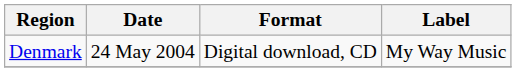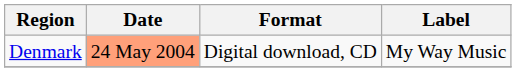(143, 50) no background -> (143, 50) lightsalmon background
